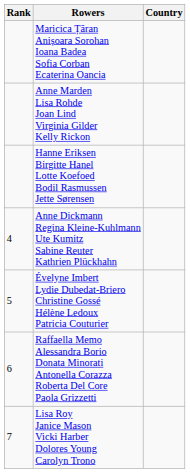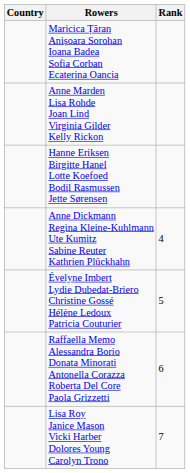columns swapped: (19, 12) <-> (164, 12)
